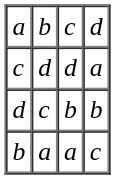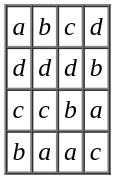(18, 68) c -> (19, 68) d
(96, 68) a -> (96, 68) b
(19, 109) d -> (18, 109) c
(96, 109) b -> (96, 109) a
